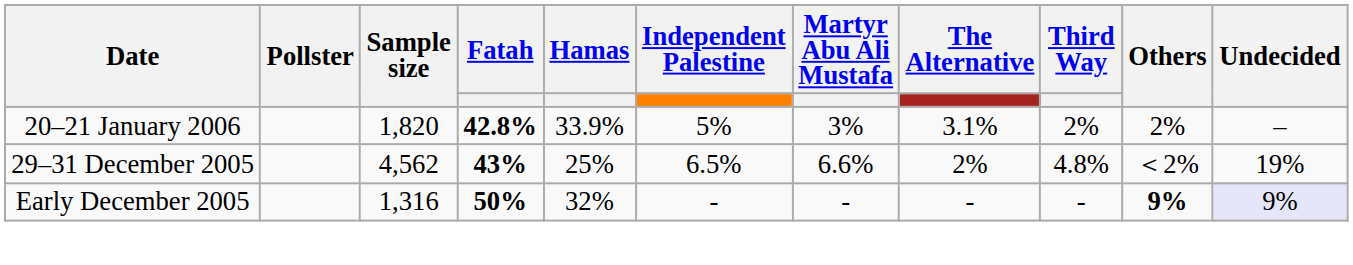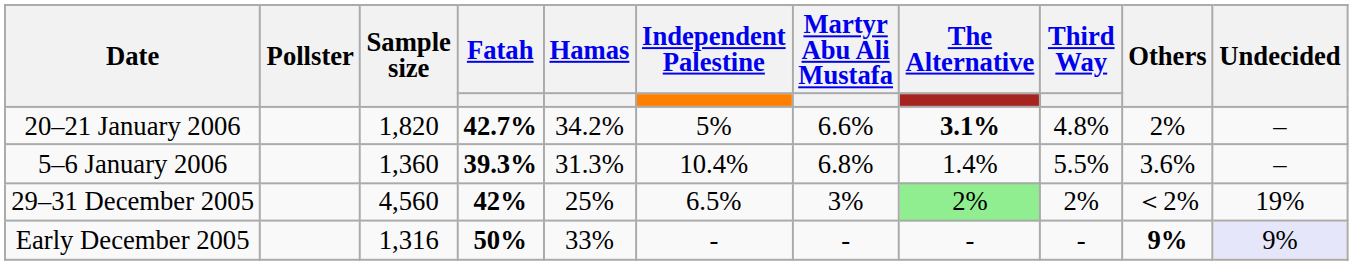(500, 125) 42.8% -> (500, 125) 42.7%
(589, 125) 33.9% -> (589, 125) 34.2%
(846, 125) 3% -> (846, 125) 6.6%
(970, 125) normal -> (970, 125) bold
(1081, 125) 2% -> (1081, 125) 4.8%
+ row: (133, 163)
(409, 163) 4,562 -> (409, 201) 4,560
(500, 163) 43% -> (500, 201) 42%
(846, 163) 6.6% -> (846, 201) 3%
(970, 163) no background -> (970, 201) lightgreen background
(1081, 163) 4.8% -> (1081, 201) 2%
(589, 201) 32% -> (589, 240) 33%
